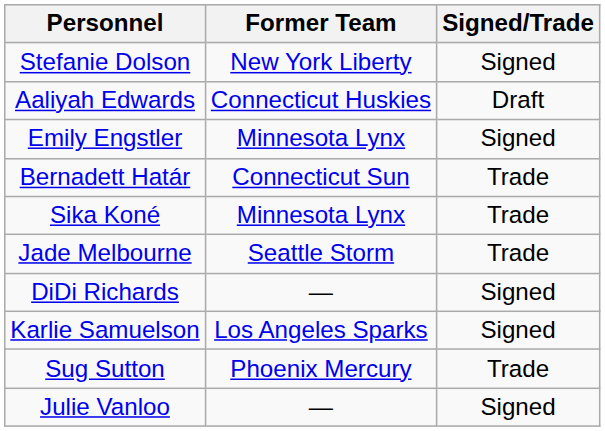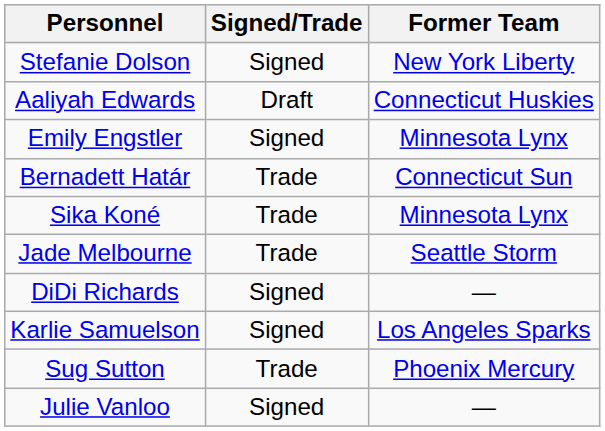columns swapped: (518, 23) <-> (321, 23)
